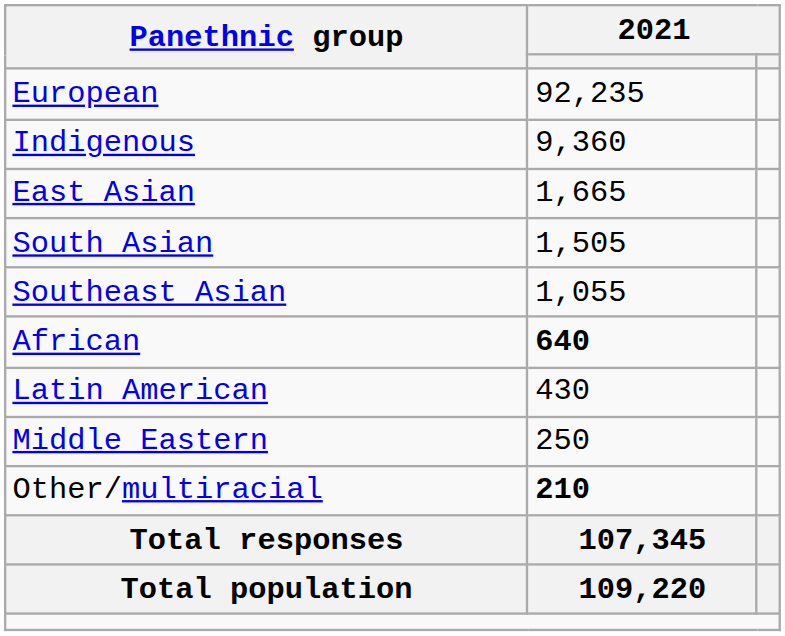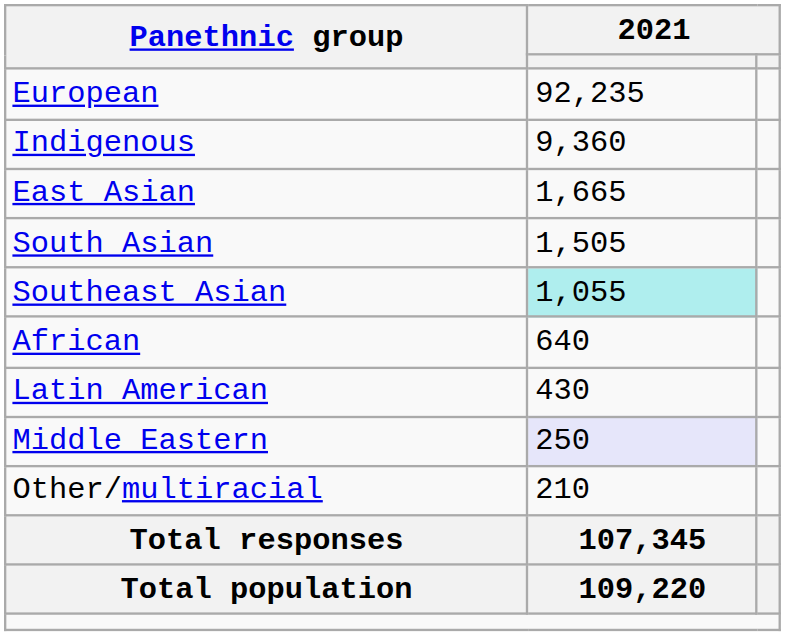(581, 292) no background -> (581, 292) paleturquoise background
(563, 342) bold -> (563, 342) normal
(563, 441) no background -> (563, 441) lavender background
(563, 491) bold -> (563, 491) normal
